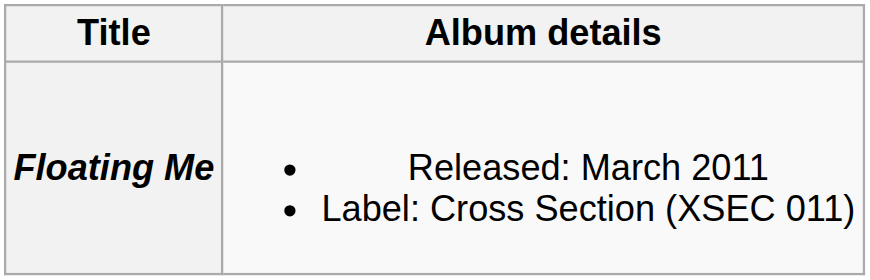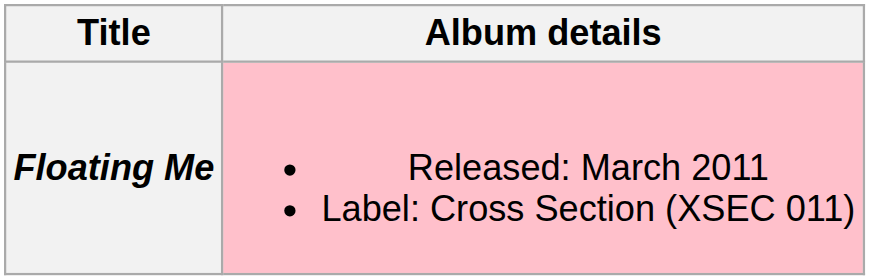(543, 188) no background -> (543, 188) pink background
